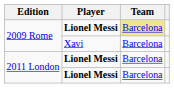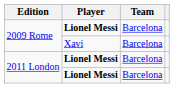(142, 28) khaki background -> (142, 28) no background
